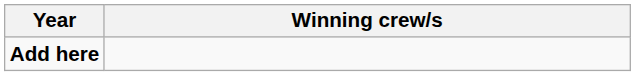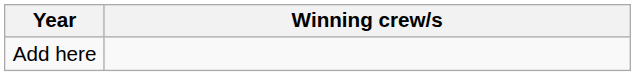(55, 53) bold -> (55, 53) normal
